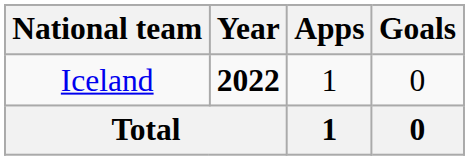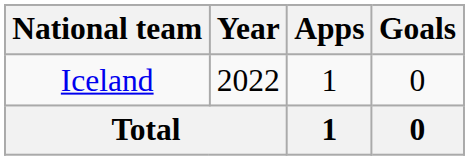(248, 79) bold -> (248, 79) normal
